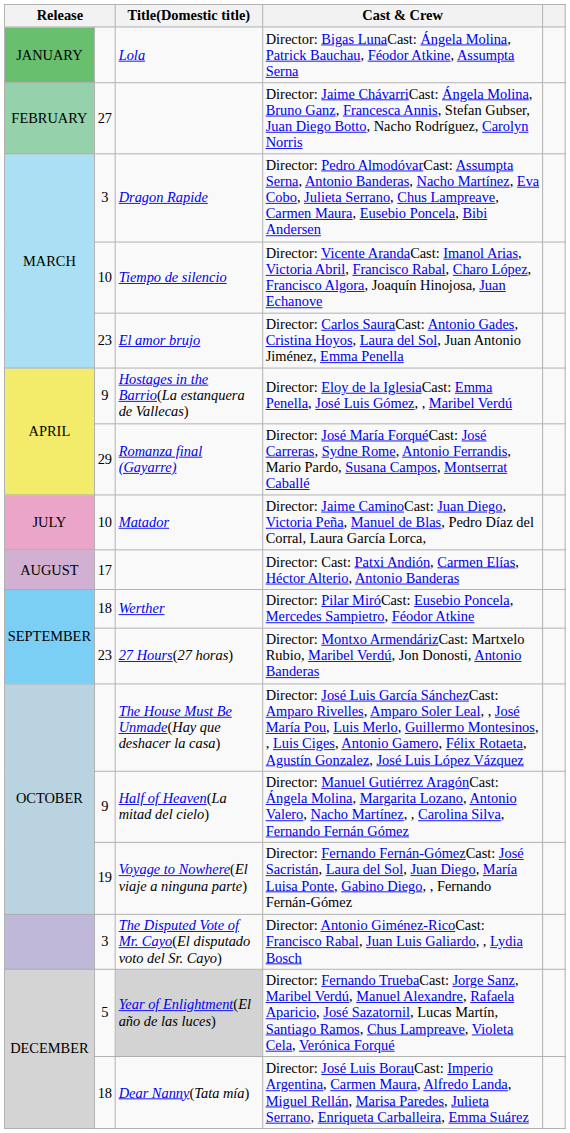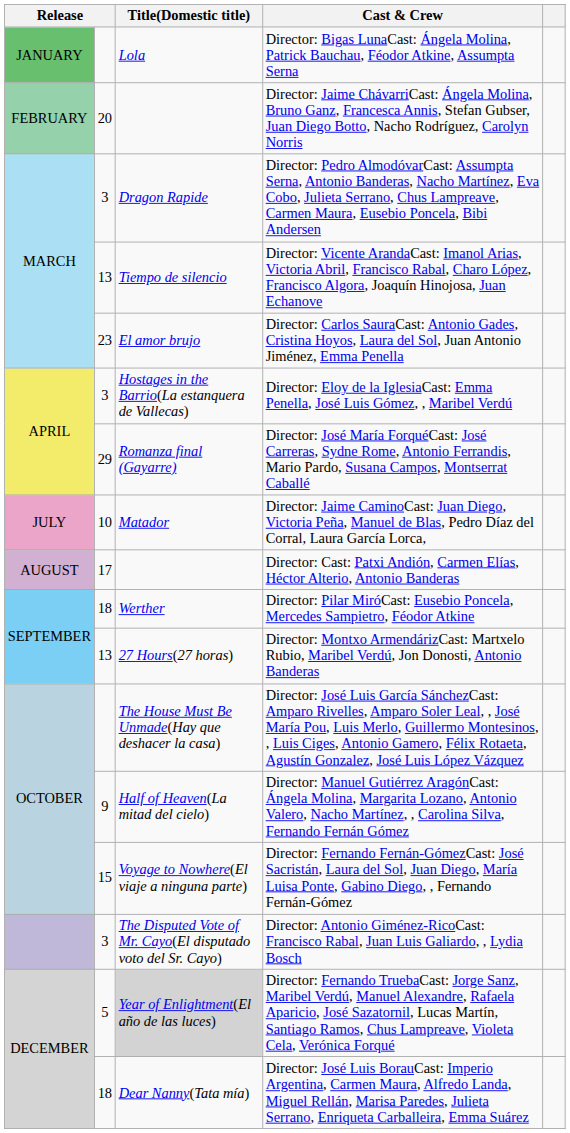(105, 118) 27 -> (105, 118) 20
(105, 277) 10 -> (105, 277) 13
(105, 395) 9 -> (105, 395) 3
(105, 655) 23 -> (105, 655) 13
(105, 878) 19 -> (105, 878) 15
